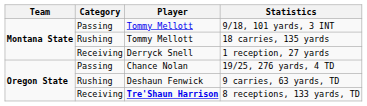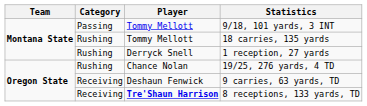(100, 53) Receiving -> (95, 53) Rushing
(95, 67) Passing -> (95, 67) Rushing
(95, 81) Rushing -> (100, 81) Receiving
